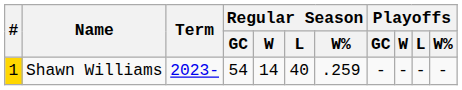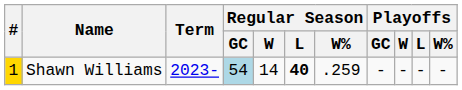(238, 71) no background -> (238, 71) lightblue background
(299, 71) normal -> (299, 71) bold
